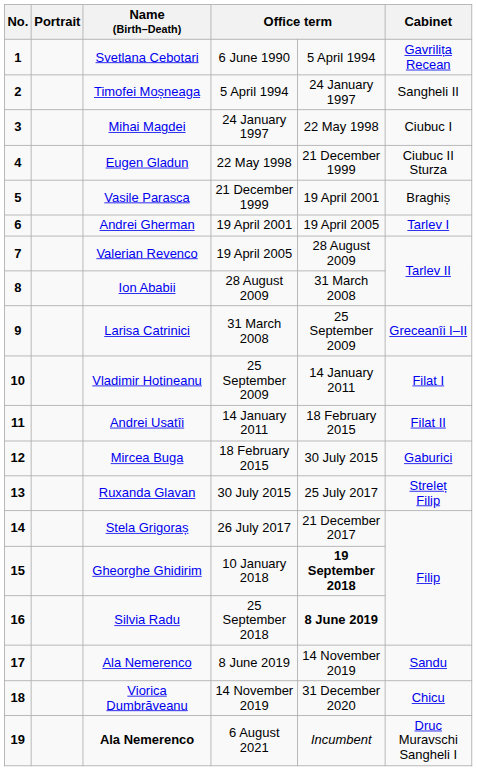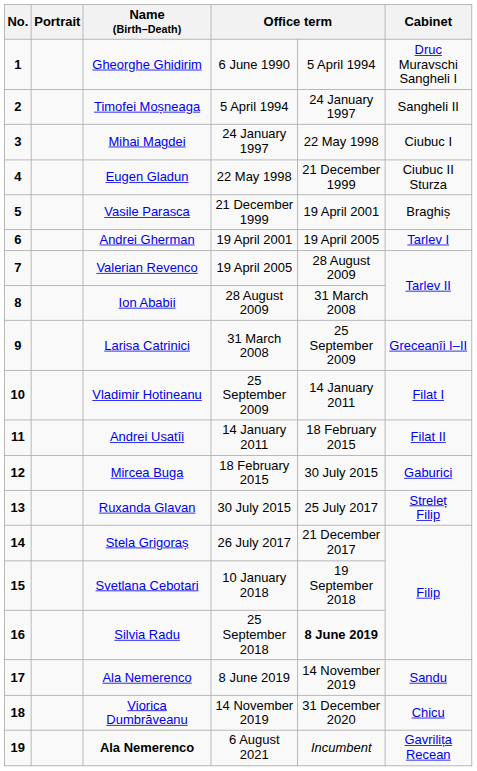(147, 57) Svetlana Cebotari -> (147, 64) Gheorghe Ghidirim
(428, 57) Gavrilița Recean -> (428, 64) Druc Muravschi Sangheli I
(147, 570) Gheorghe Ghidirim -> (147, 585) Svetlana Cebotari
(341, 570) bold -> (341, 585) normal
(428, 740) Druc Muravschi Sangheli I -> (428, 747) Gavrilița Recean
